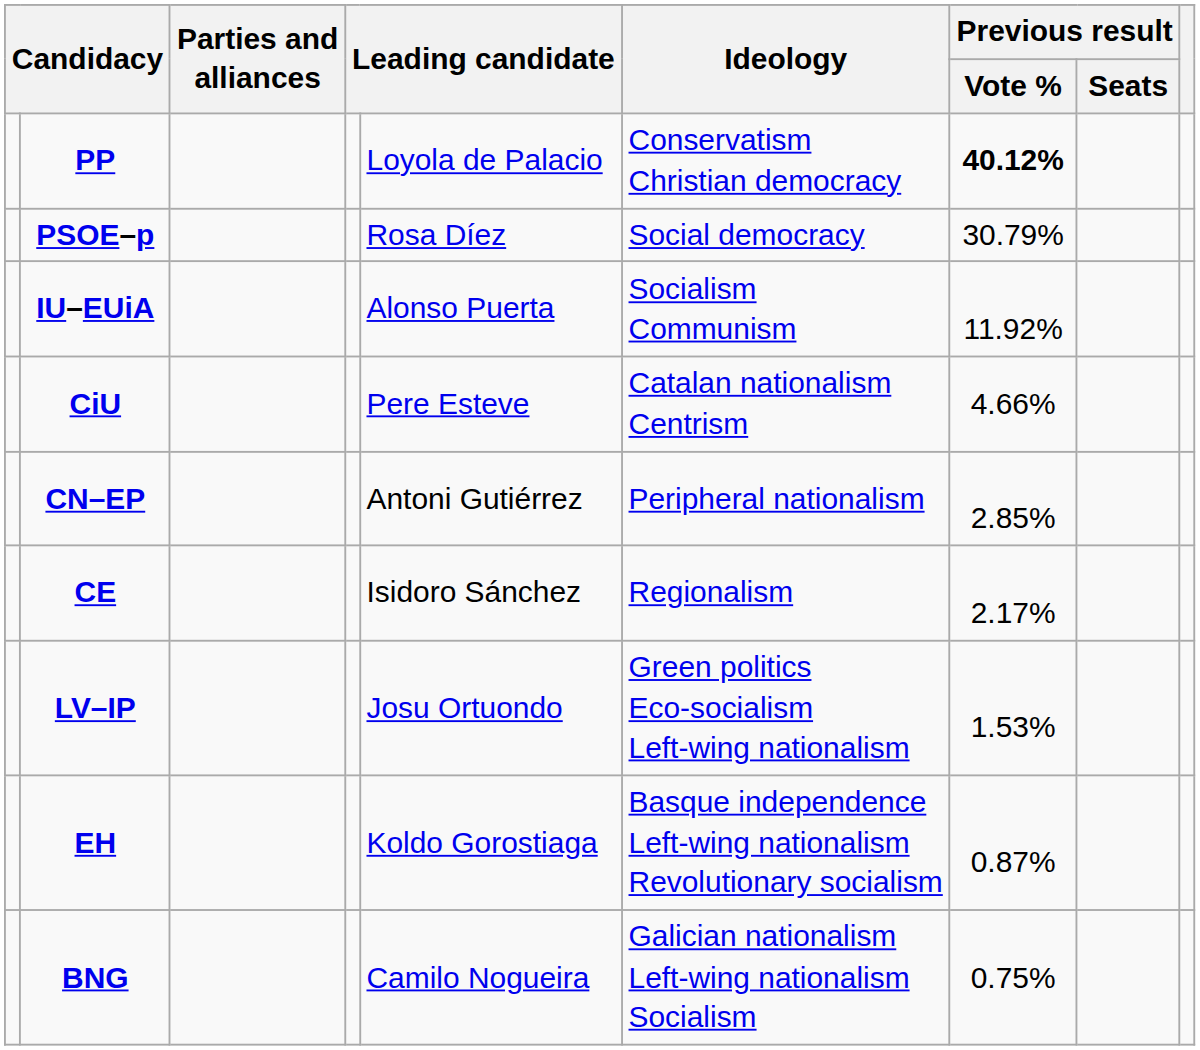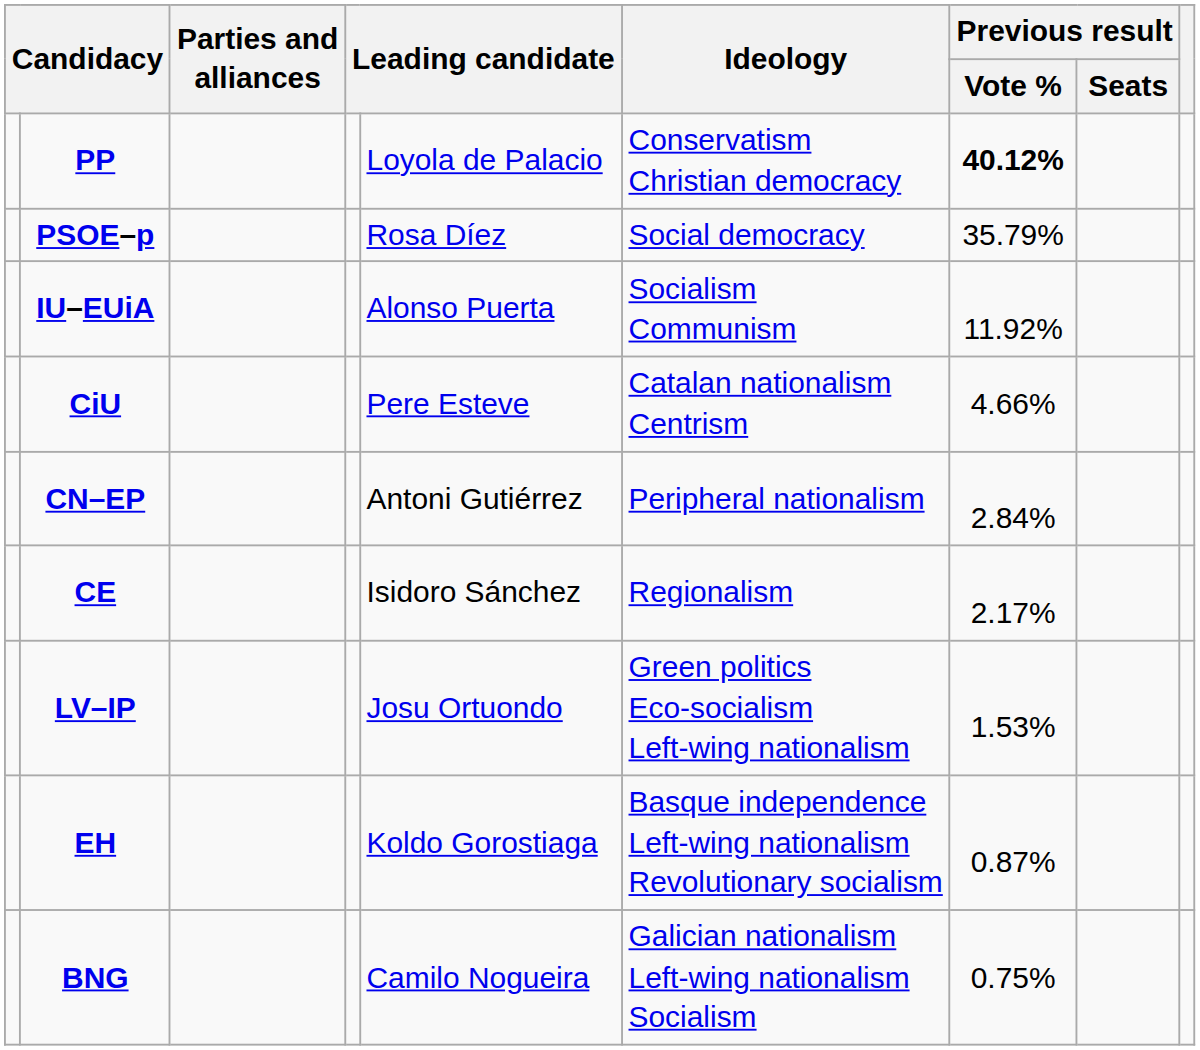(1013, 234) 30.79% -> (1013, 234) 35.79%
(1013, 518) 2.85% -> (1013, 518) 2.84%
